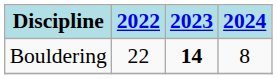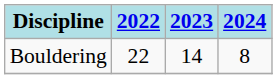(192, 55) bold -> (192, 55) normal
